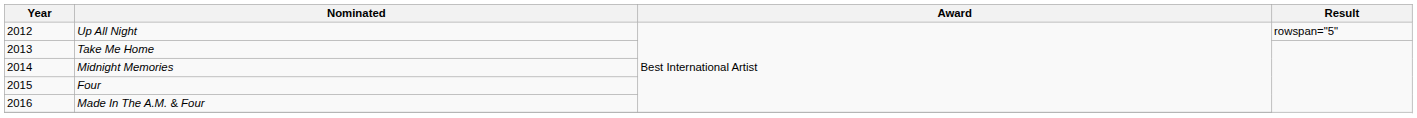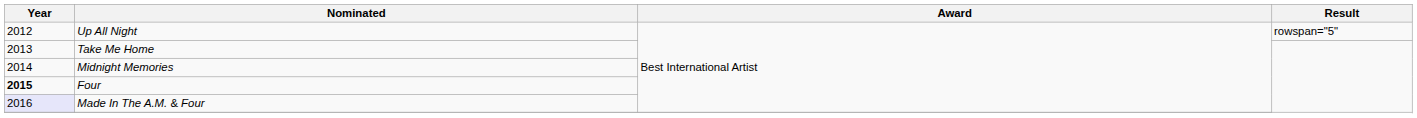(20, 85) normal -> (20, 85) bold
(20, 103) no background -> (20, 103) lavender background
